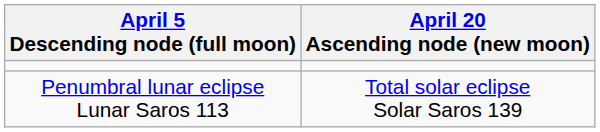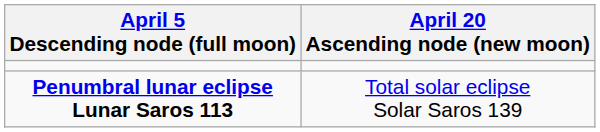(153, 98) normal -> (153, 98) bold
